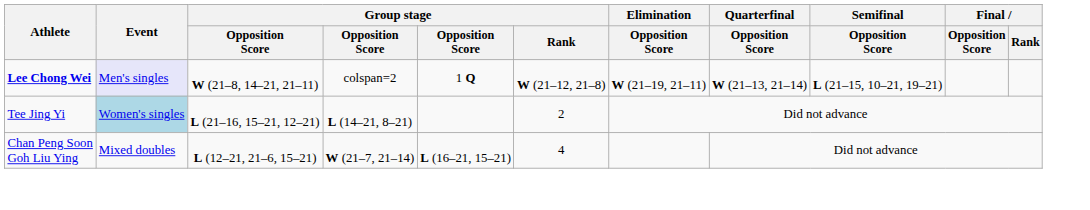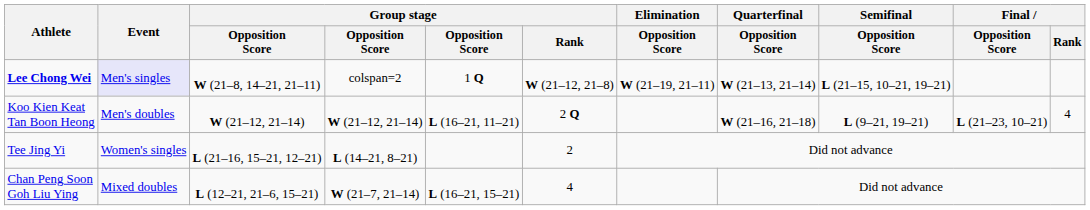+ row: (51, 114)
(142, 114) lightblue background -> (144, 150) no background
